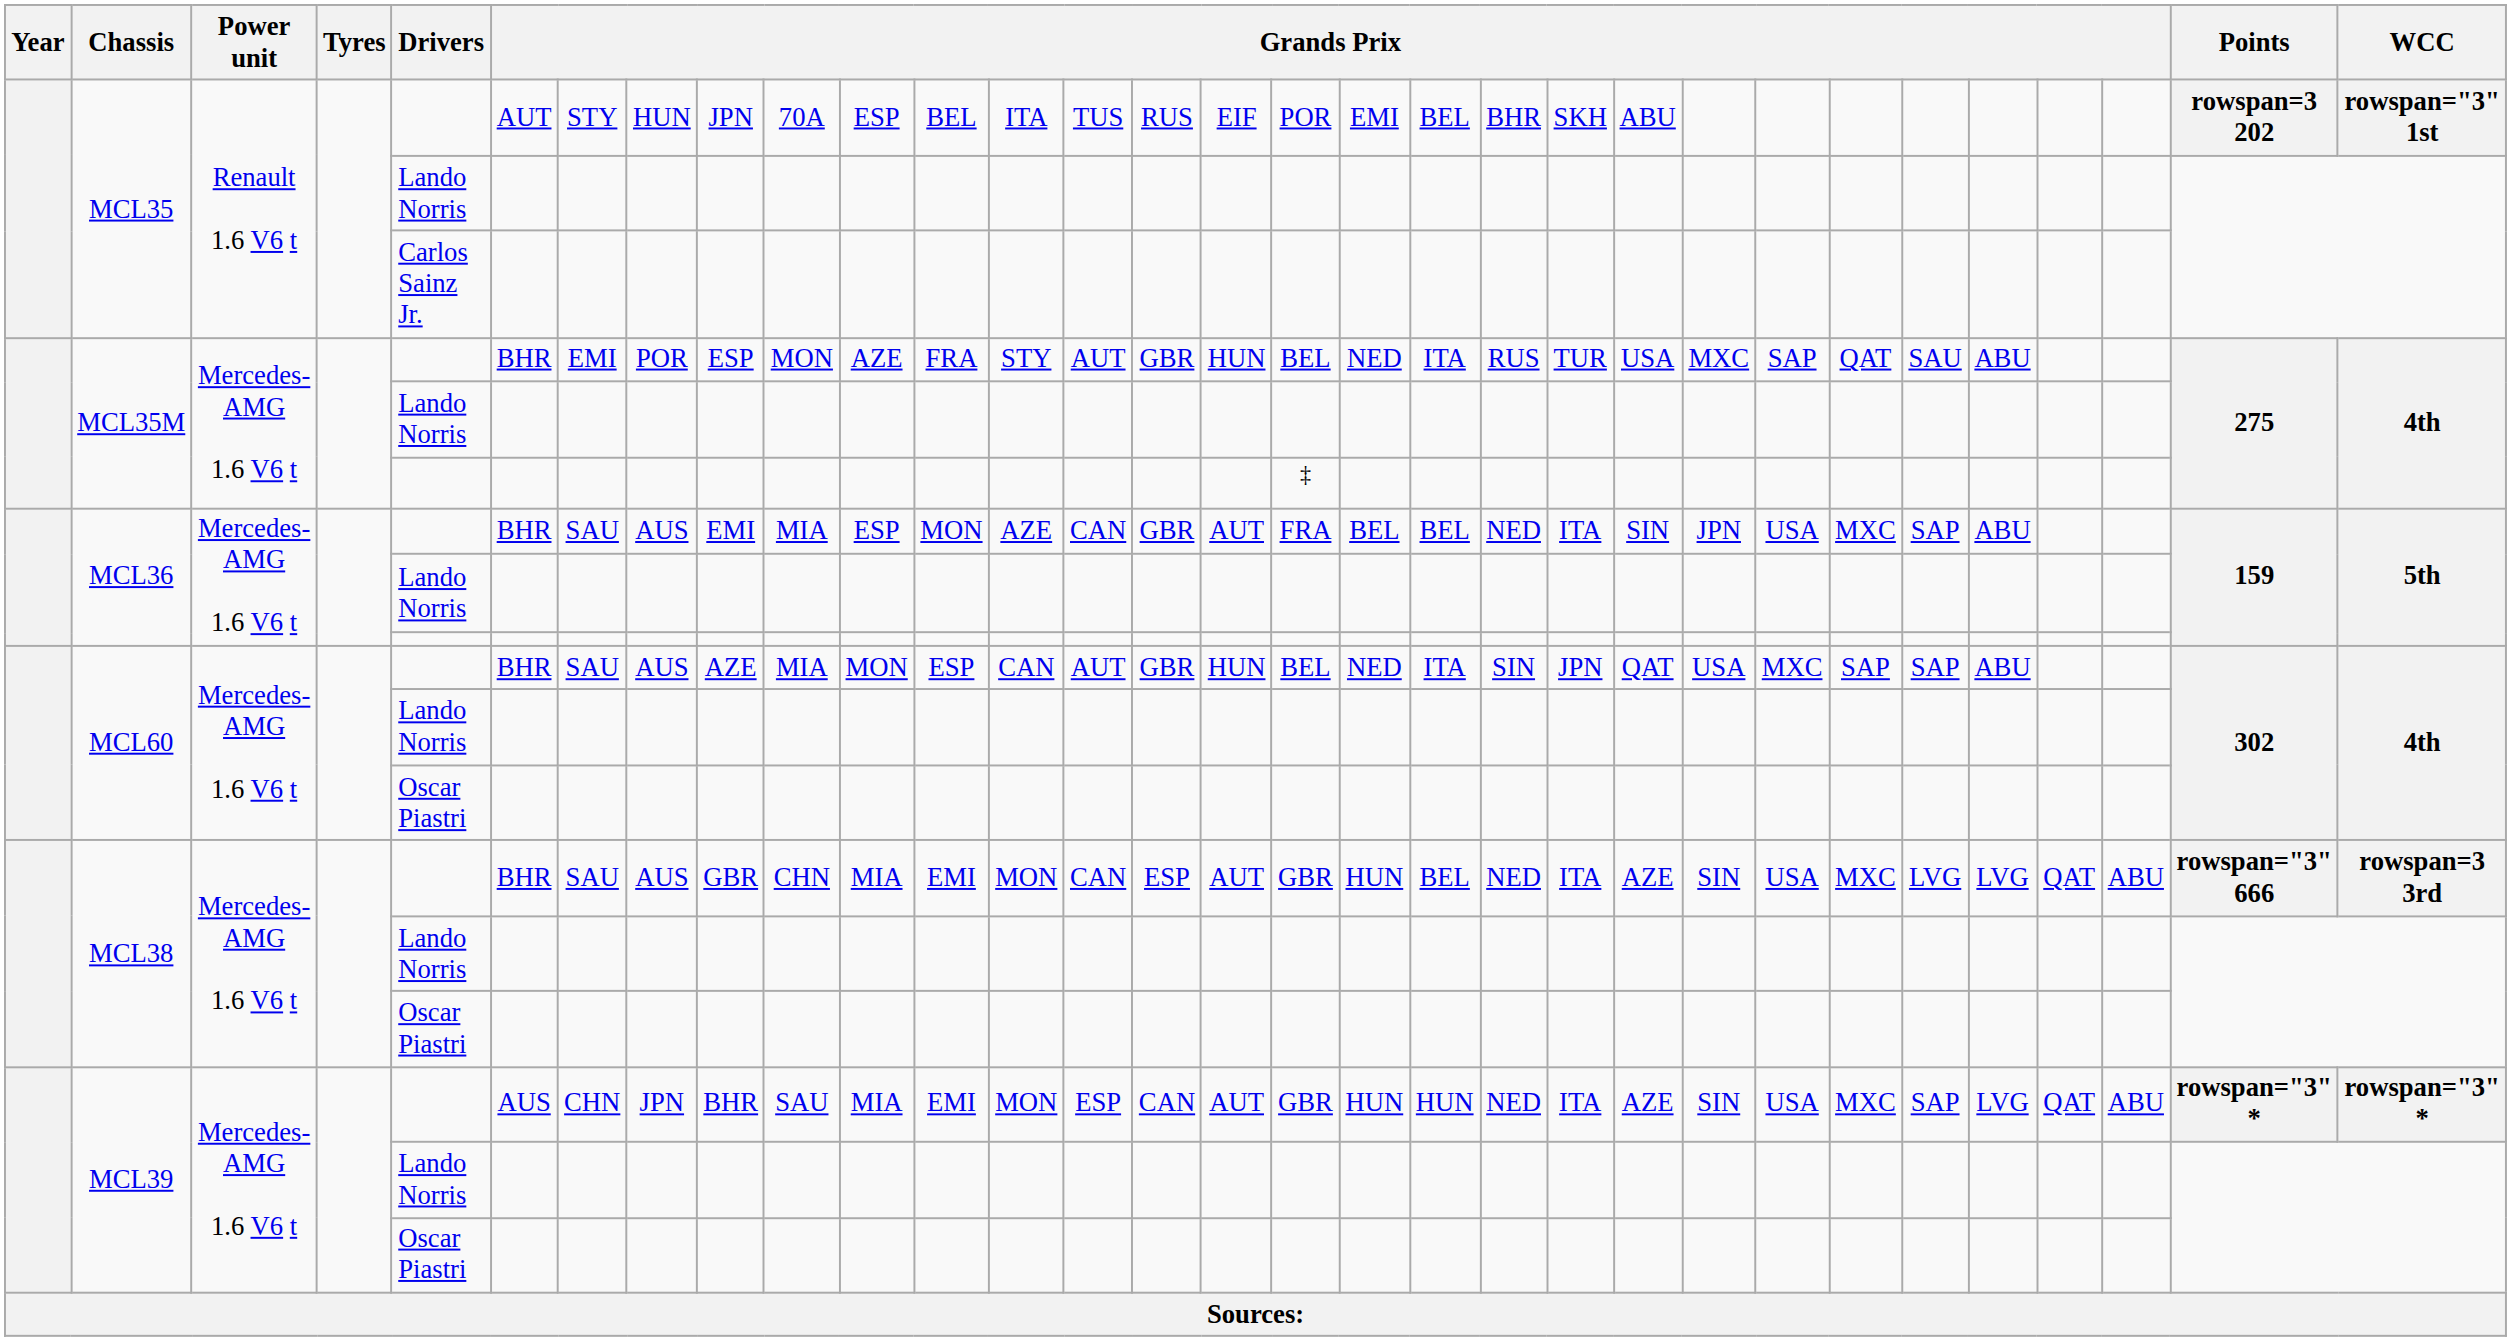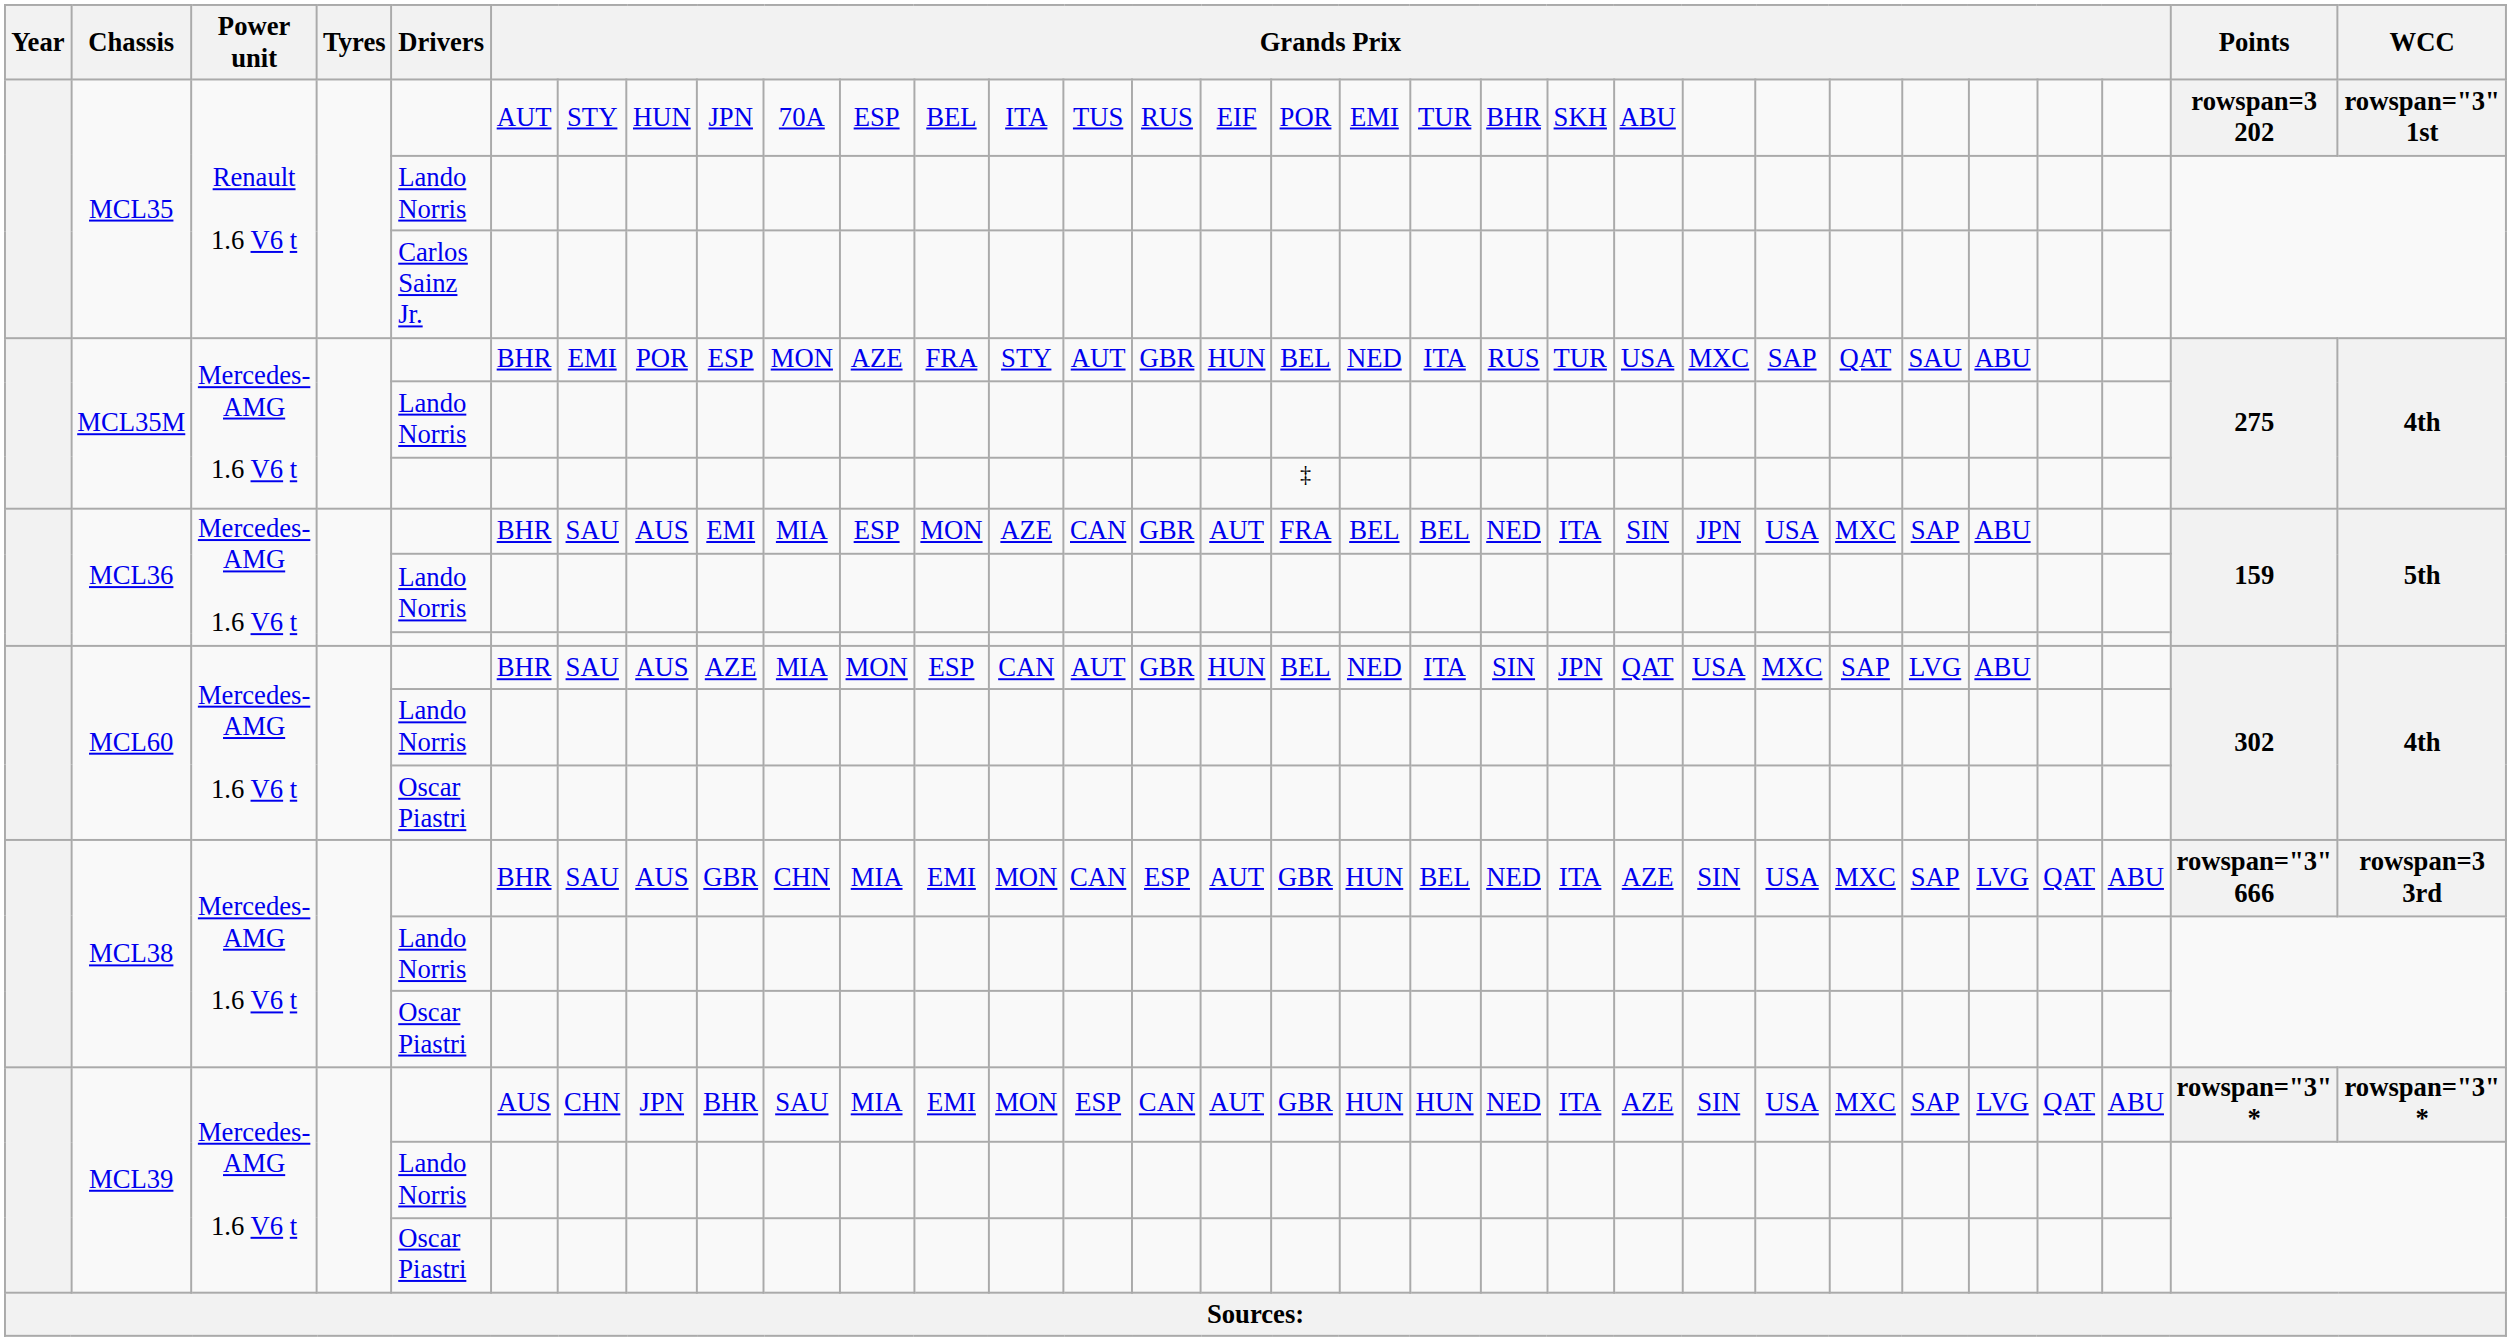(1445, 117) BEL -> (1445, 117) TUR
(1935, 667) SAP -> (1935, 667) LVG
(1935, 877) LVG -> (1935, 877) SAP
